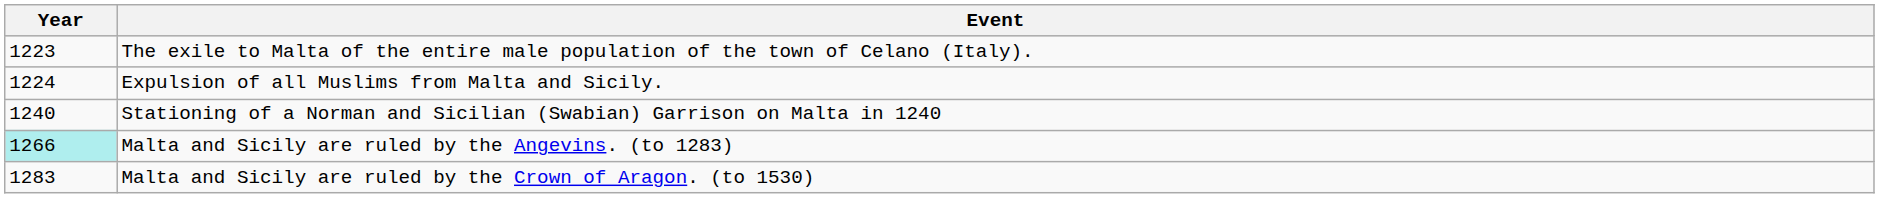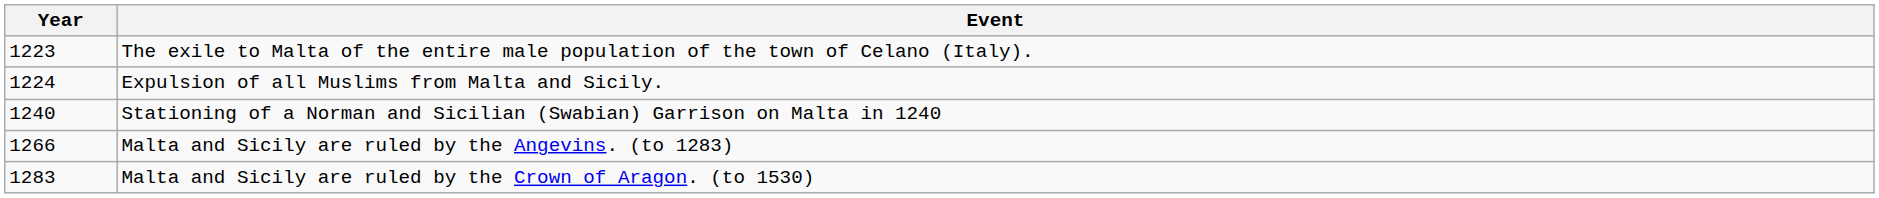(32, 146) paleturquoise background -> (32, 146) no background
